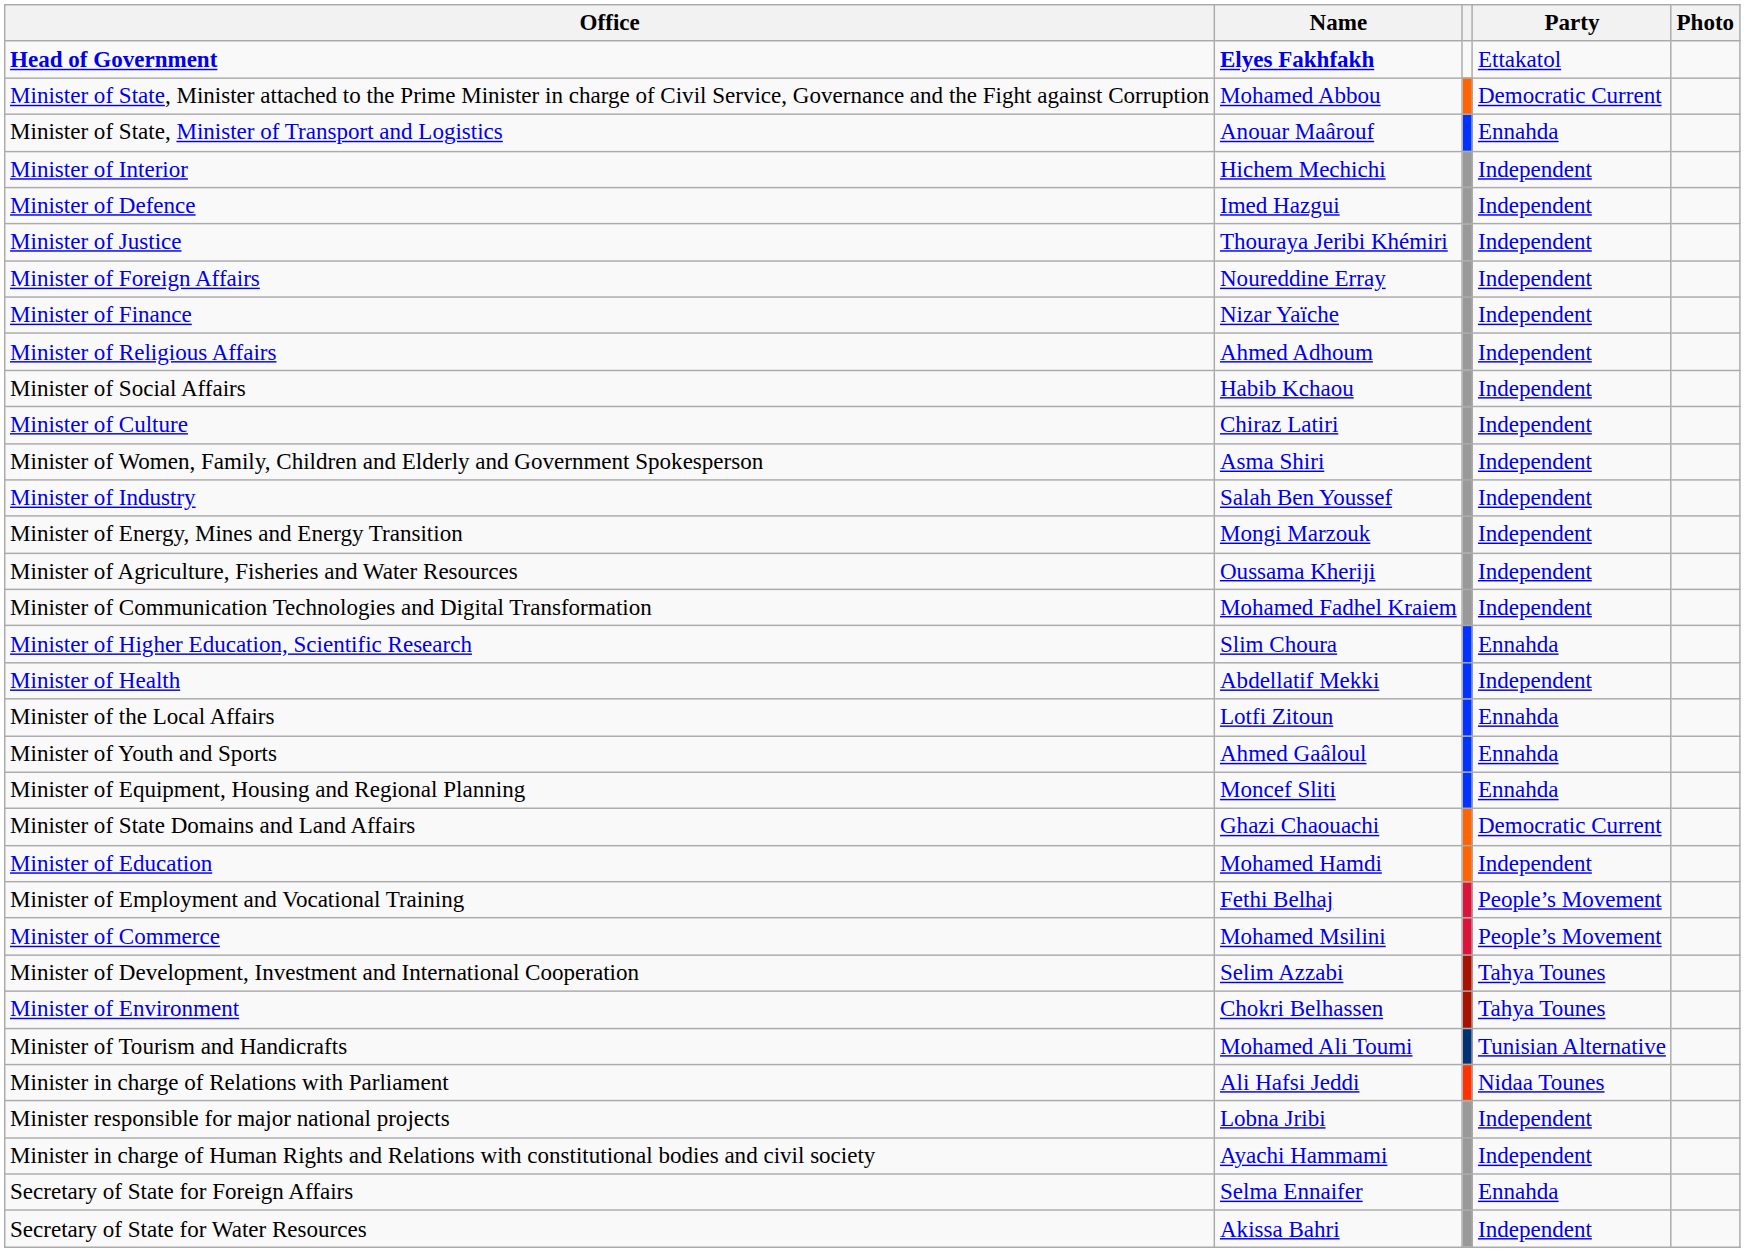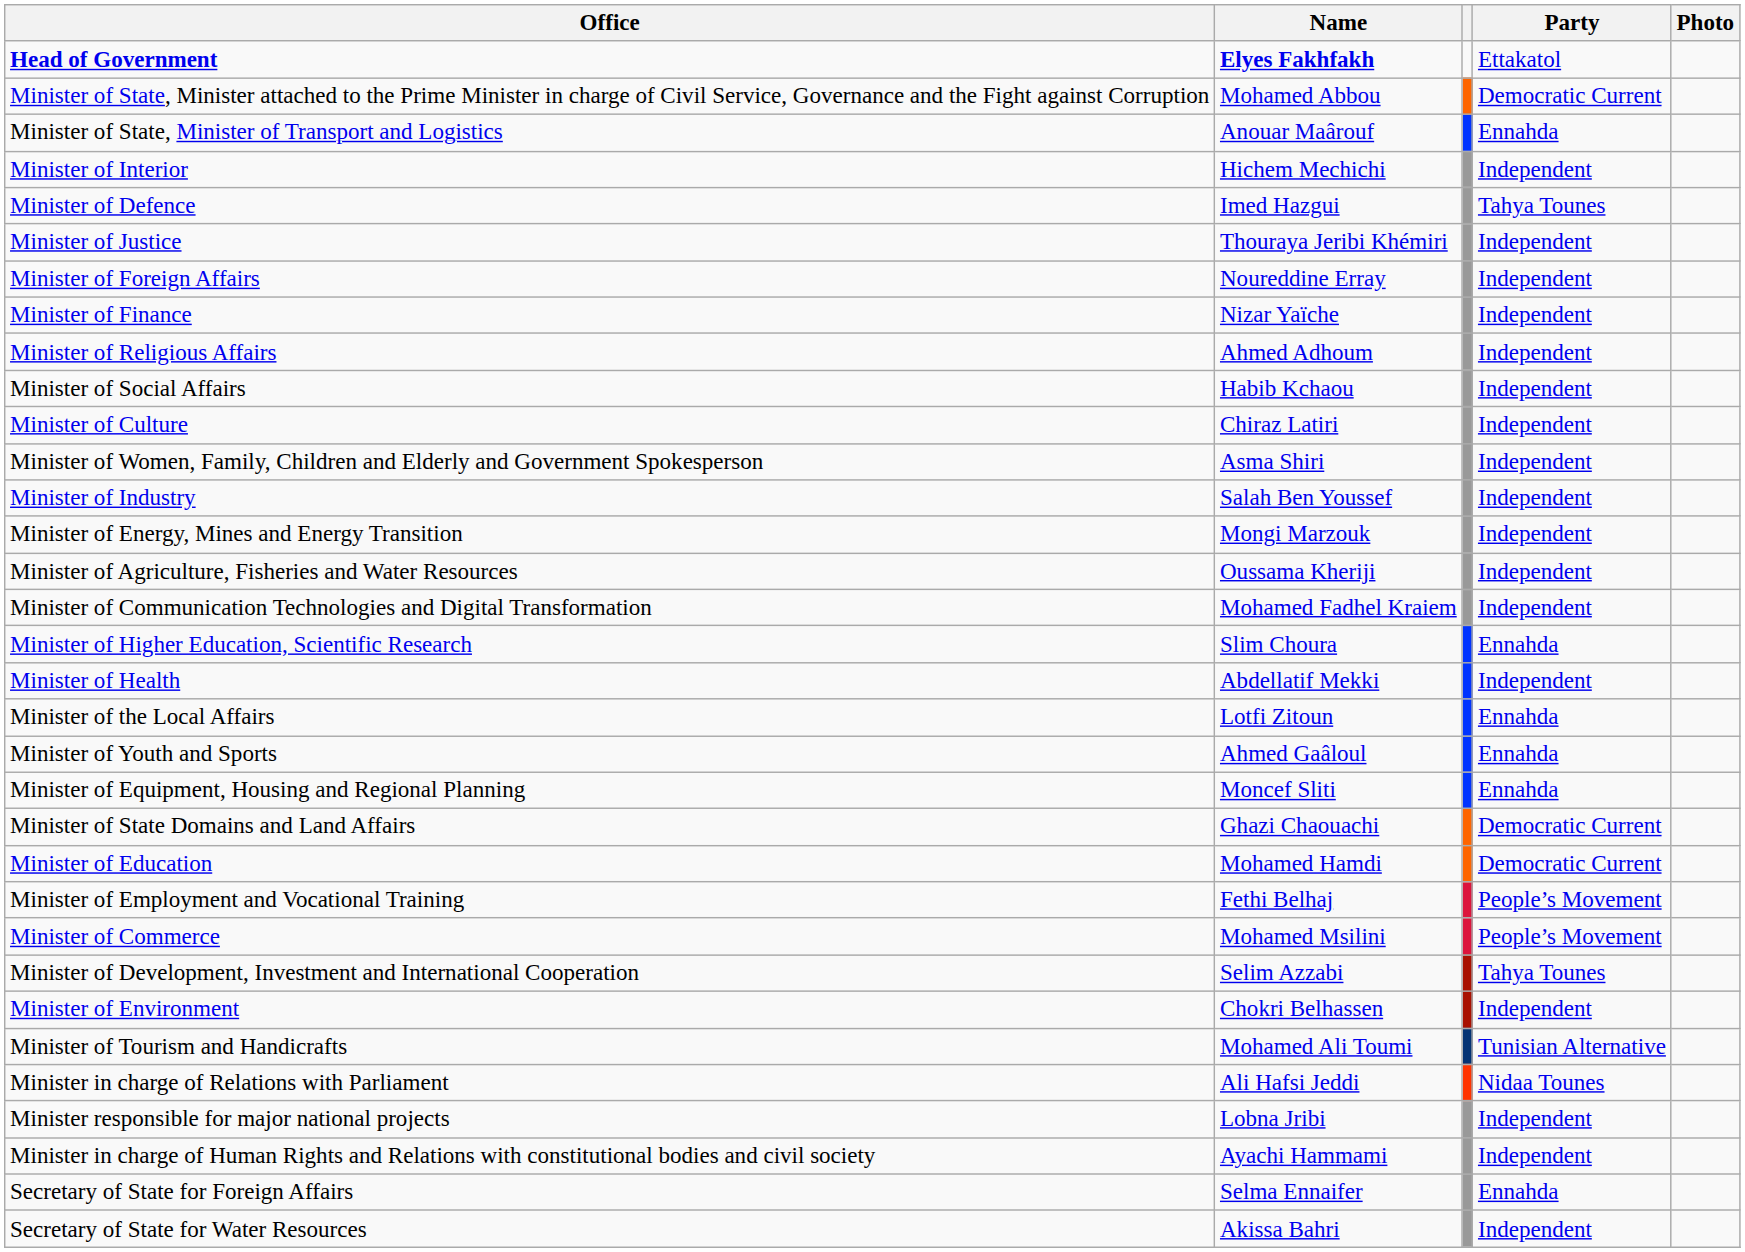(1535, 205) Independent -> (1542, 205) Tahya Tounes
(1535, 863) Independent -> (1570, 863) Democratic Current
(1542, 1009) Tahya Tounes -> (1535, 1009) Independent
